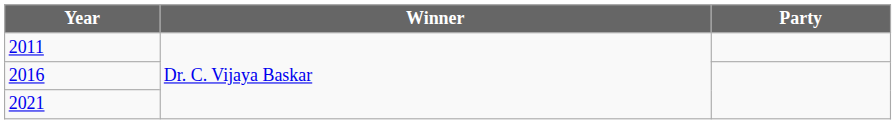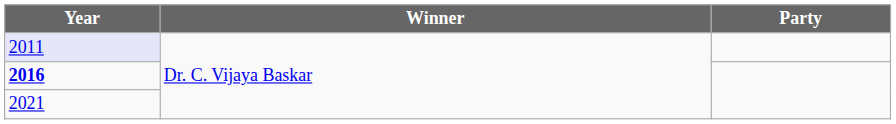(26, 47) no background -> (26, 47) lavender background
(27, 75) normal -> (27, 75) bold
